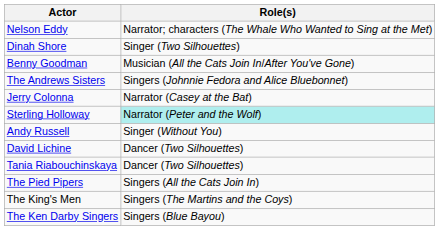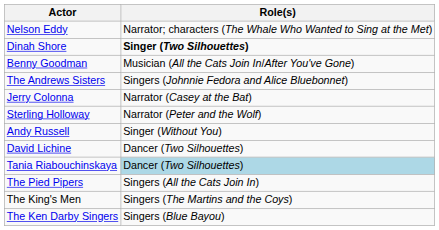(181, 47) normal -> (186, 47) bold
(192, 115) paleturquoise background -> (192, 115) no background
(183, 166) no background -> (183, 166) lightblue background
